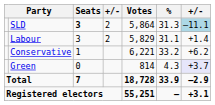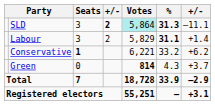(78, 25) bold -> (78, 25) normal
(107, 25) normal -> (107, 25) bold
(142, 25) no background -> (142, 25) paleturquoise background
(169, 25) normal -> (169, 25) bold
(196, 25) lightblue background -> (196, 25) no background
(169, 39) normal -> (169, 39) bold
(78, 53) normal -> (78, 53) bold
(147, 66) normal -> (147, 66) bold
(198, 66) lavender background -> (198, 66) no background
